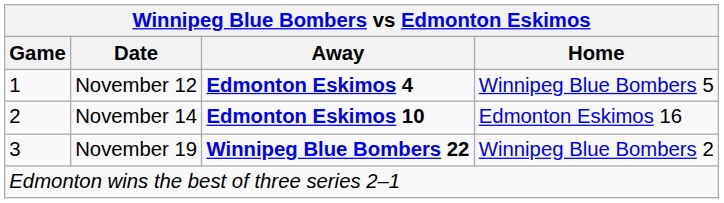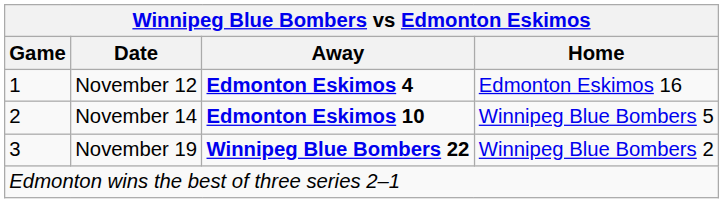(596, 85) Winnipeg Blue Bombers 5 -> (580, 85) Edmonton Eskimos 16
(580, 117) Edmonton Eskimos 16 -> (596, 117) Winnipeg Blue Bombers 5
